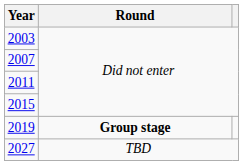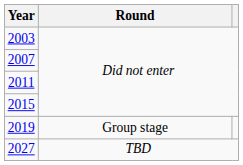(135, 127) bold -> (135, 127) normal
